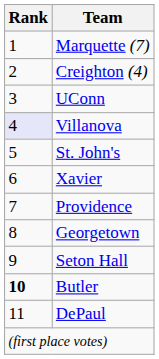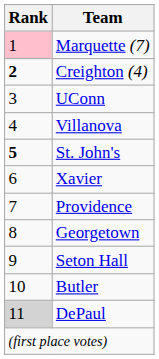(13, 44) no background -> (13, 44) pink background
(13, 71) normal -> (13, 71) bold
(13, 125) lavender background -> (13, 125) no background
(13, 152) normal -> (13, 152) bold
(17, 286) bold -> (17, 286) normal
(17, 313) no background -> (17, 313) lightgrey background
